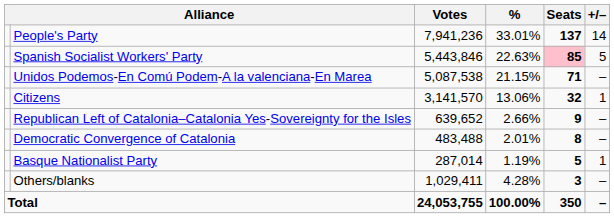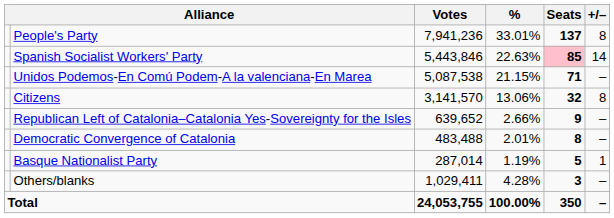(599, 35) 14 -> (603, 35) 8
(603, 56) 5 -> (599, 56) 14
(603, 98) 1 -> (603, 98) 8
